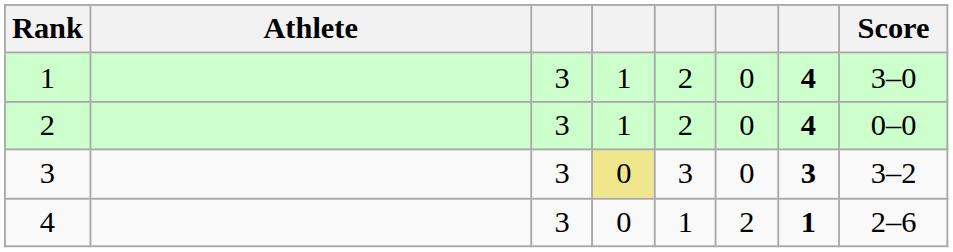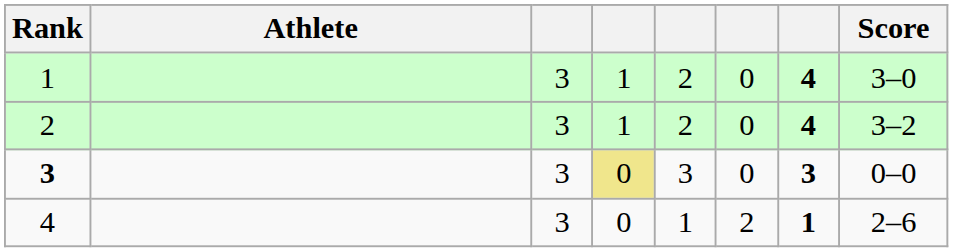(894, 125) 0–0 -> (894, 125) 3–2
(47, 173) normal -> (47, 173) bold
(894, 173) 3–2 -> (894, 173) 0–0
